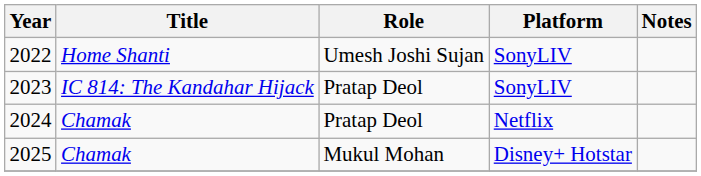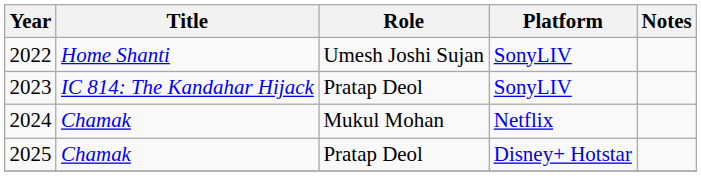(373, 120) Pratap Deol -> (384, 120) Mukul Mohan
(384, 154) Mukul Mohan -> (373, 154) Pratap Deol
